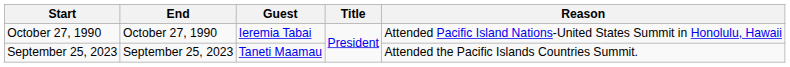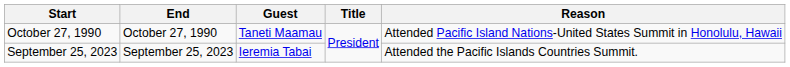(275, 33) Ieremia Tabai -> (280, 33) Taneti Maamau
(280, 52) Taneti Maamau -> (275, 52) Ieremia Tabai
